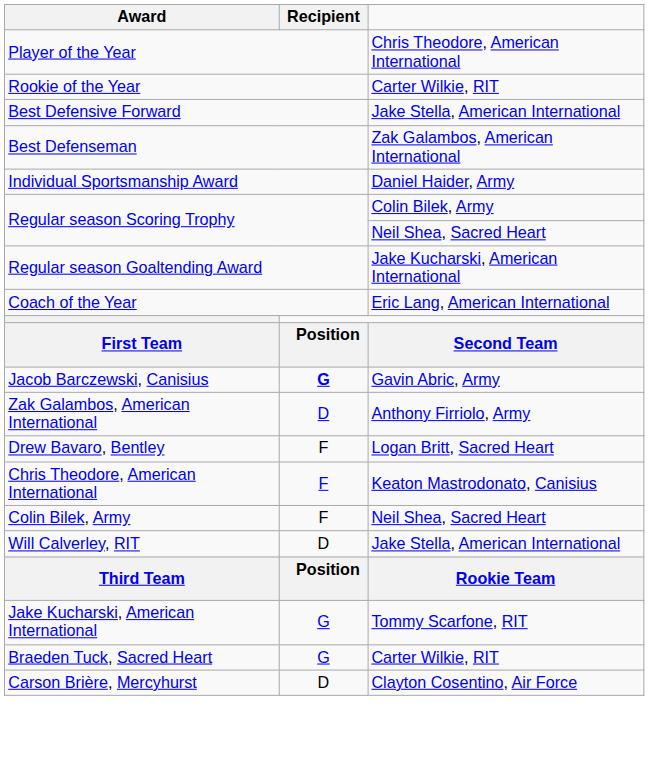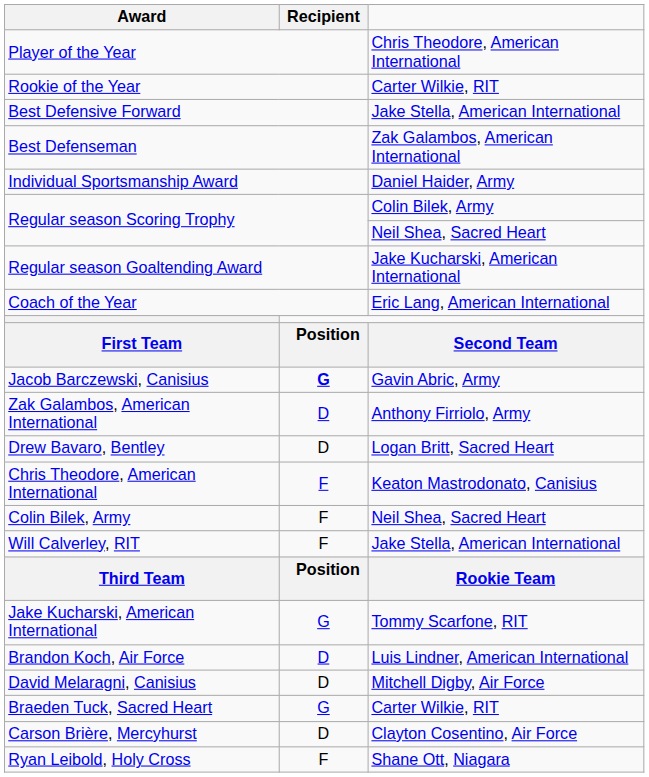(323, 448) F -> (323, 448) D
(323, 543) D -> (323, 543) F
+ row: (96, 657)
+ row: (102, 682)
+ row: (99, 759)
